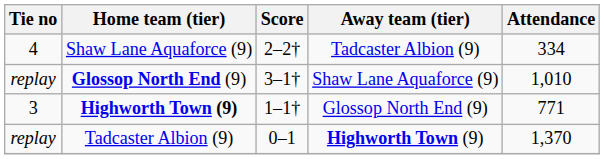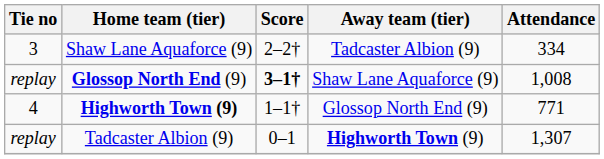(33, 48) 4 -> (33, 48) 3
(282, 78) normal -> (282, 78) bold
(551, 78) 1,010 -> (551, 78) 1,008
(33, 108) 3 -> (33, 108) 4
(551, 138) 1,370 -> (551, 138) 1,307
